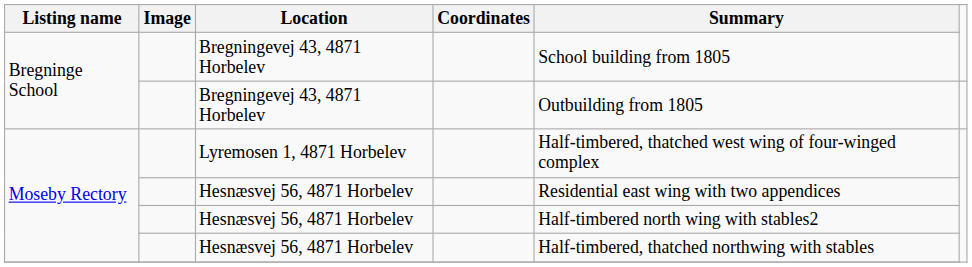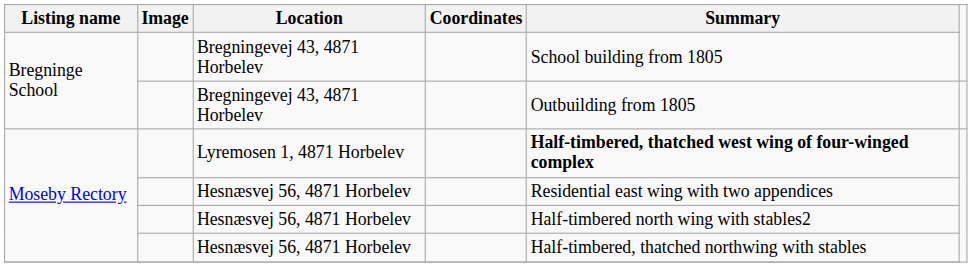(717, 153) normal -> (720, 153) bold
